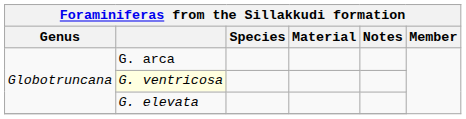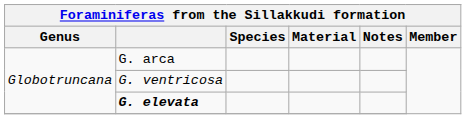(171, 81) lightyellow background -> (171, 81) no background
(159, 103) normal -> (159, 103) bold
